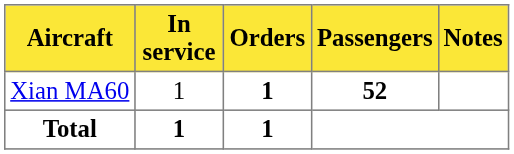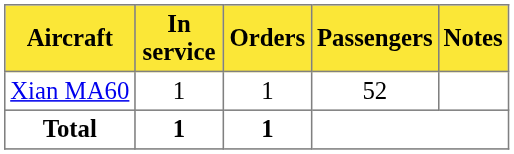(267, 90) bold -> (267, 90) normal
(375, 90) bold -> (375, 90) normal
